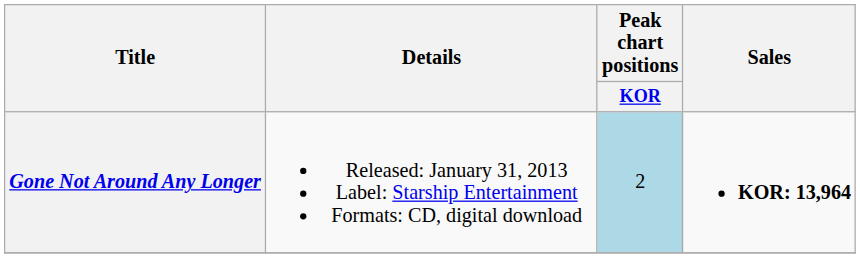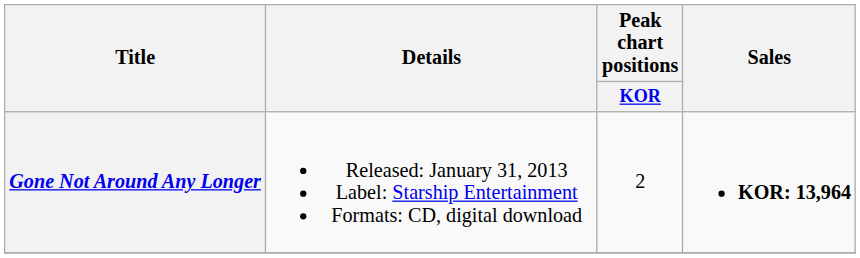(640, 181) lightblue background -> (640, 181) no background
